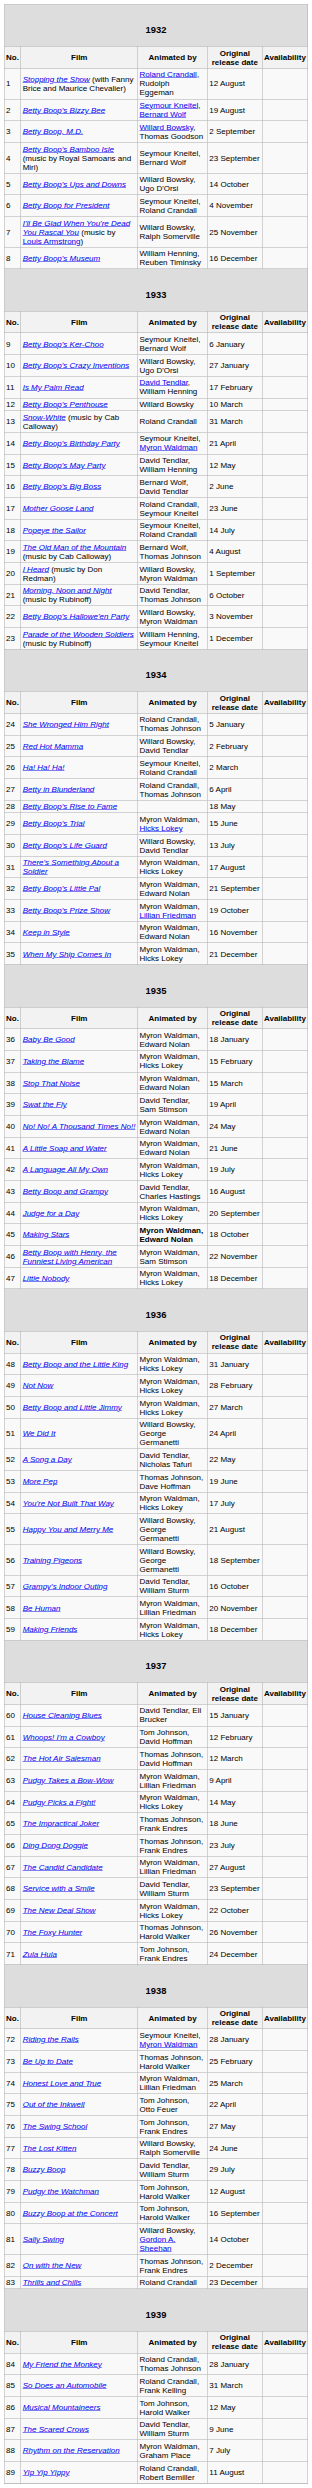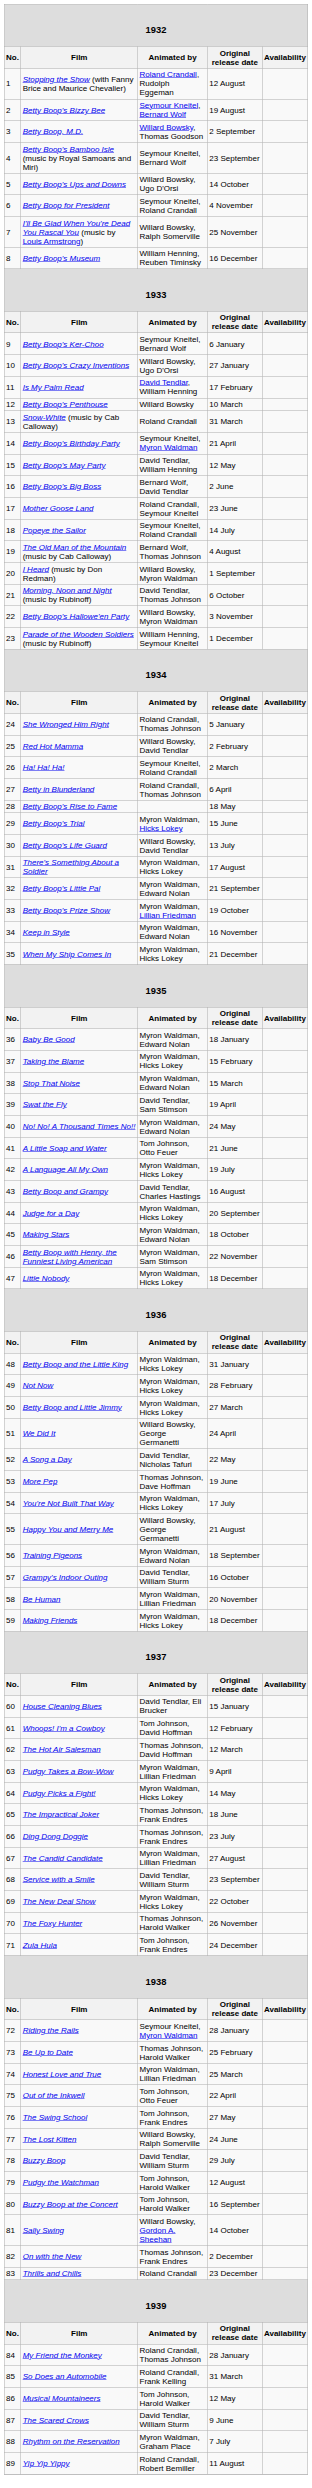(170, 1148) Myron Waldman, Edward Nolan -> (164, 1148) Tom Johnson, Otto Feuer
(171, 1234) bold -> (170, 1234) normal
(167, 1560) Willard Bowsky, George Germanetti -> (170, 1555) Myron Waldman, Edward Nolan
